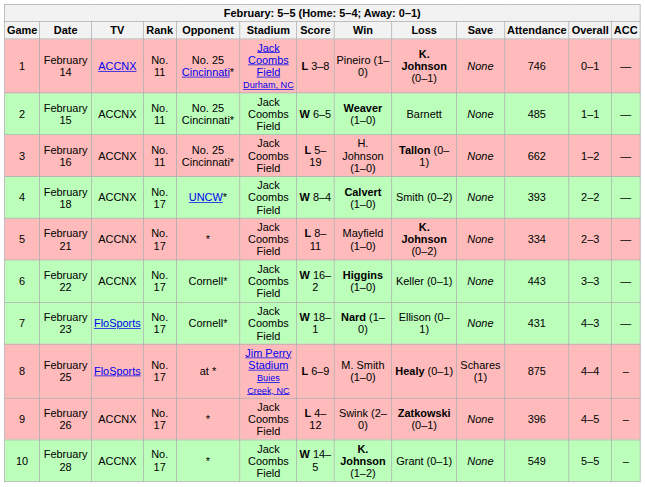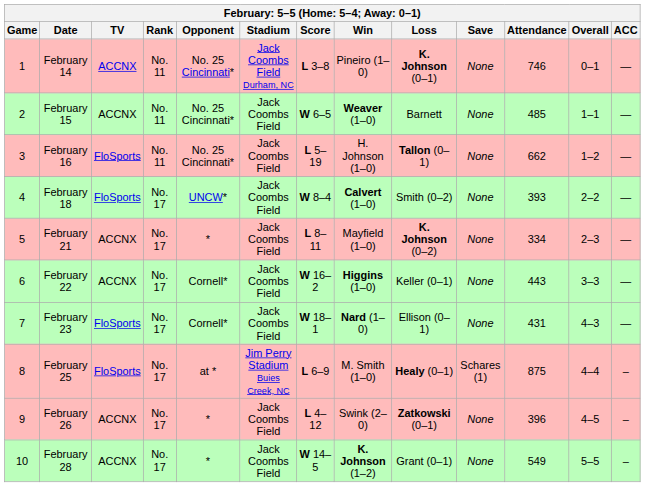(117, 156) ACCNX -> (117, 156) FloSports
(117, 198) ACCNX -> (117, 198) FloSports
